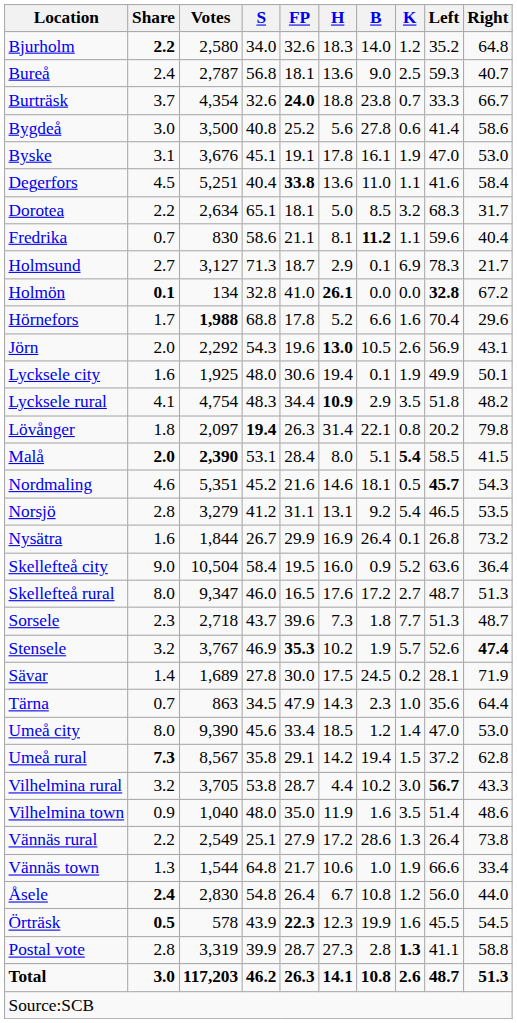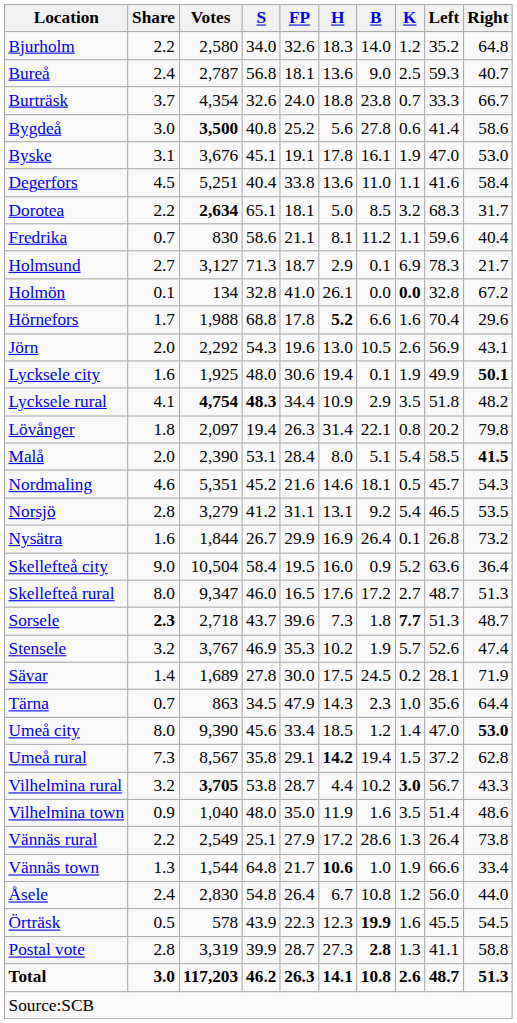(164, 45) bold -> (164, 45) normal
(299, 100) bold -> (299, 100) normal
(219, 127) normal -> (219, 127) bold
(299, 182) bold -> (299, 182) normal
(219, 210) normal -> (219, 210) bold
(376, 237) bold -> (376, 237) normal
(164, 292) bold -> (164, 292) normal
(338, 292) bold -> (338, 292) normal
(410, 292) normal -> (410, 292) bold
(444, 292) bold -> (444, 292) normal
(219, 319) bold -> (219, 319) normal
(342, 319) normal -> (342, 319) bold
(338, 347) bold -> (338, 347) normal
(493, 374) normal -> (493, 374) bold
(219, 401) normal -> (219, 401) bold
(261, 401) normal -> (261, 401) bold
(338, 401) bold -> (338, 401) normal
(261, 429) bold -> (261, 429) normal
(164, 456) bold -> (164, 456) normal
(219, 456) bold -> (219, 456) normal
(410, 456) bold -> (410, 456) normal
(493, 456) normal -> (493, 456) bold
(444, 484) bold -> (444, 484) normal
(164, 621) normal -> (164, 621) bold
(410, 621) normal -> (410, 621) bold
(299, 648) bold -> (299, 648) normal
(493, 648) bold -> (493, 648) normal
(493, 730) normal -> (493, 730) bold
(164, 758) bold -> (164, 758) normal
(338, 758) normal -> (338, 758) bold
(219, 785) normal -> (219, 785) bold
(410, 785) normal -> (410, 785) bold
(444, 785) bold -> (444, 785) normal
(338, 867) normal -> (338, 867) bold
(164, 895) bold -> (164, 895) normal
(164, 922) bold -> (164, 922) normal
(299, 922) bold -> (299, 922) normal
(376, 922) normal -> (376, 922) bold
(380, 949) normal -> (380, 949) bold
(410, 949) bold -> (410, 949) normal
